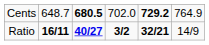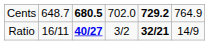(55, 31) bold -> (55, 31) normal
(122, 31) bold -> (122, 31) normal
